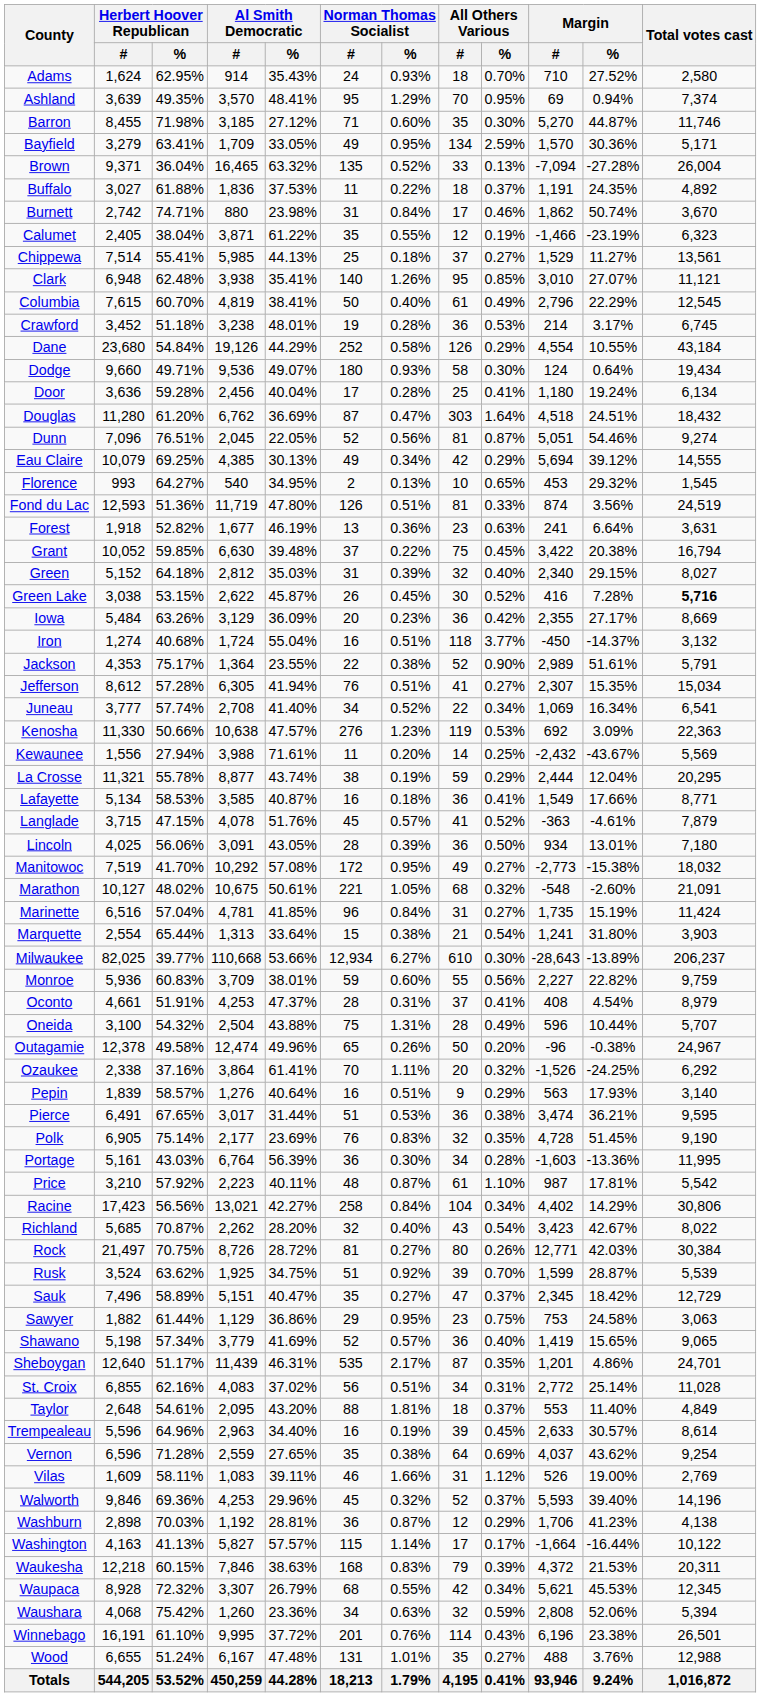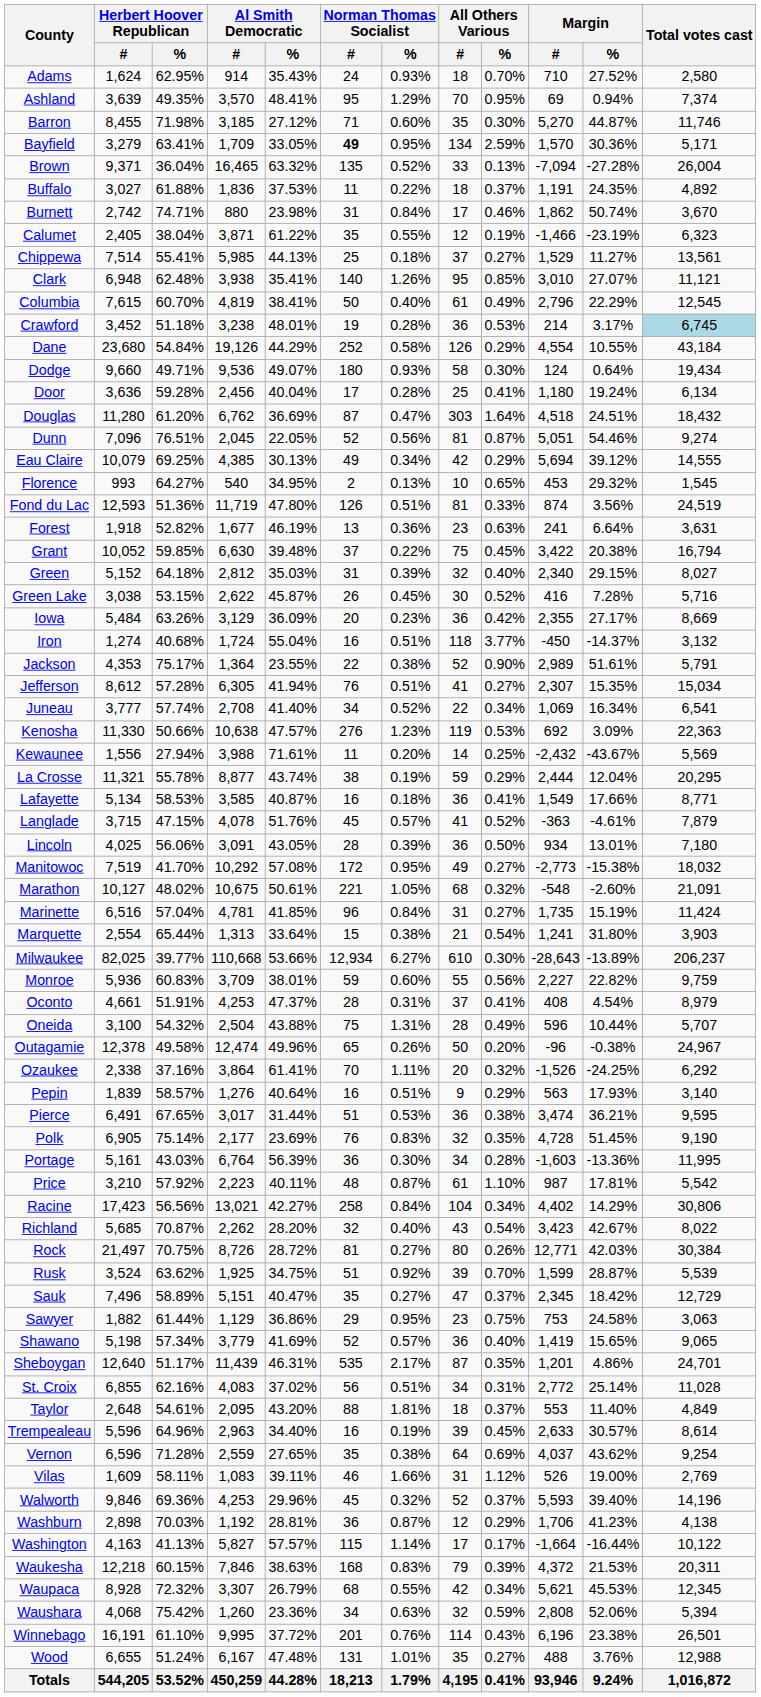(351, 144) normal -> (351, 144) bold
(699, 325) no background -> (699, 325) lightblue background
(699, 596) bold -> (699, 596) normal
